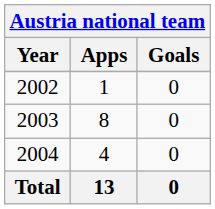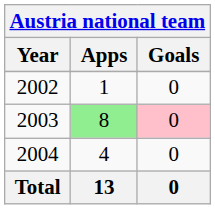(104, 120) no background -> (104, 120) lightgreen background
(174, 120) no background -> (174, 120) pink background
